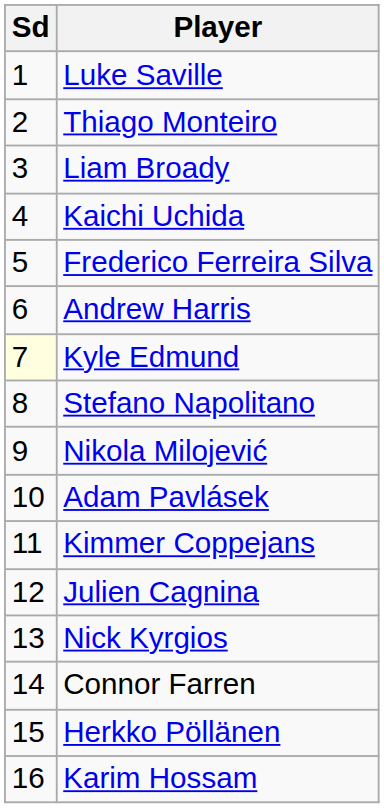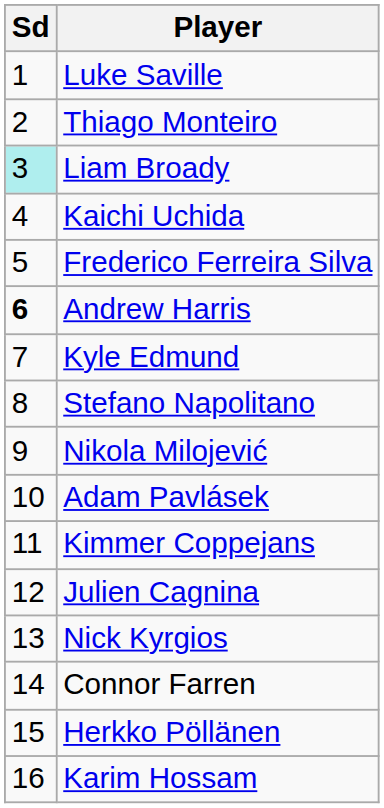(20, 168) no background -> (20, 168) paleturquoise background
(20, 309) normal -> (20, 309) bold
(20, 356) lightyellow background -> (20, 356) no background
